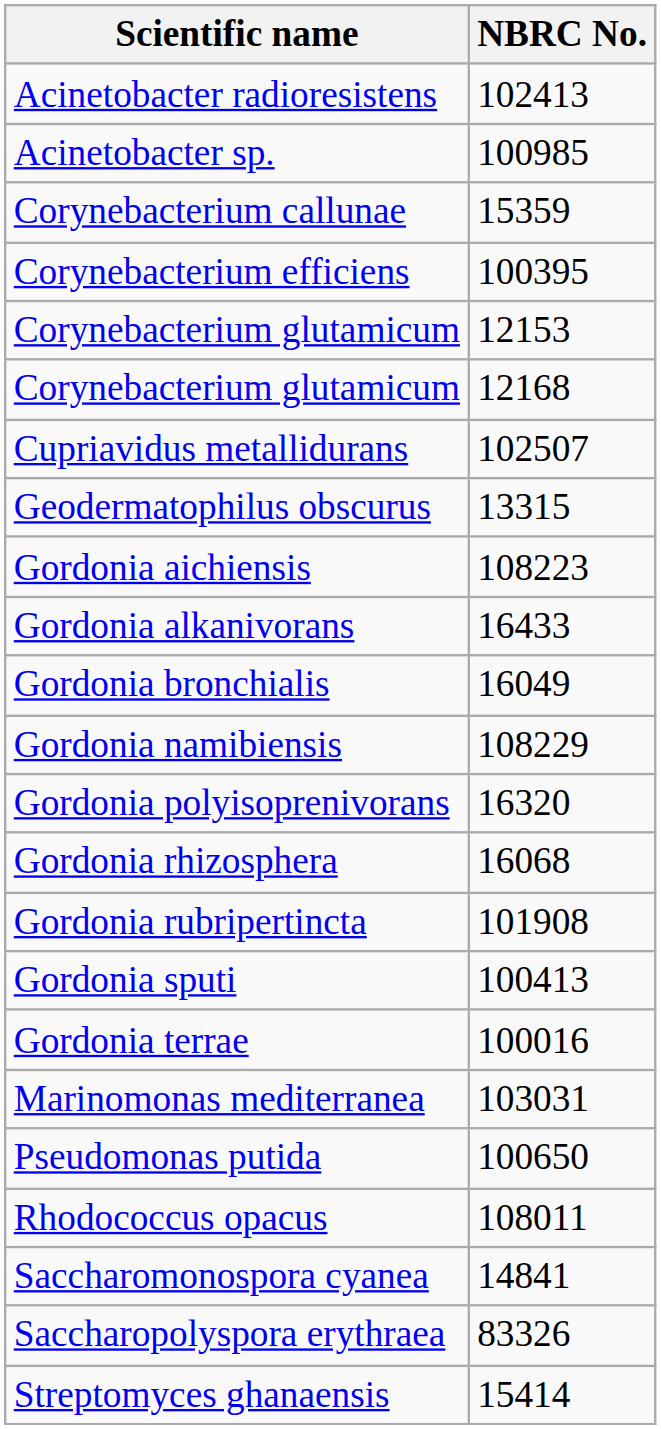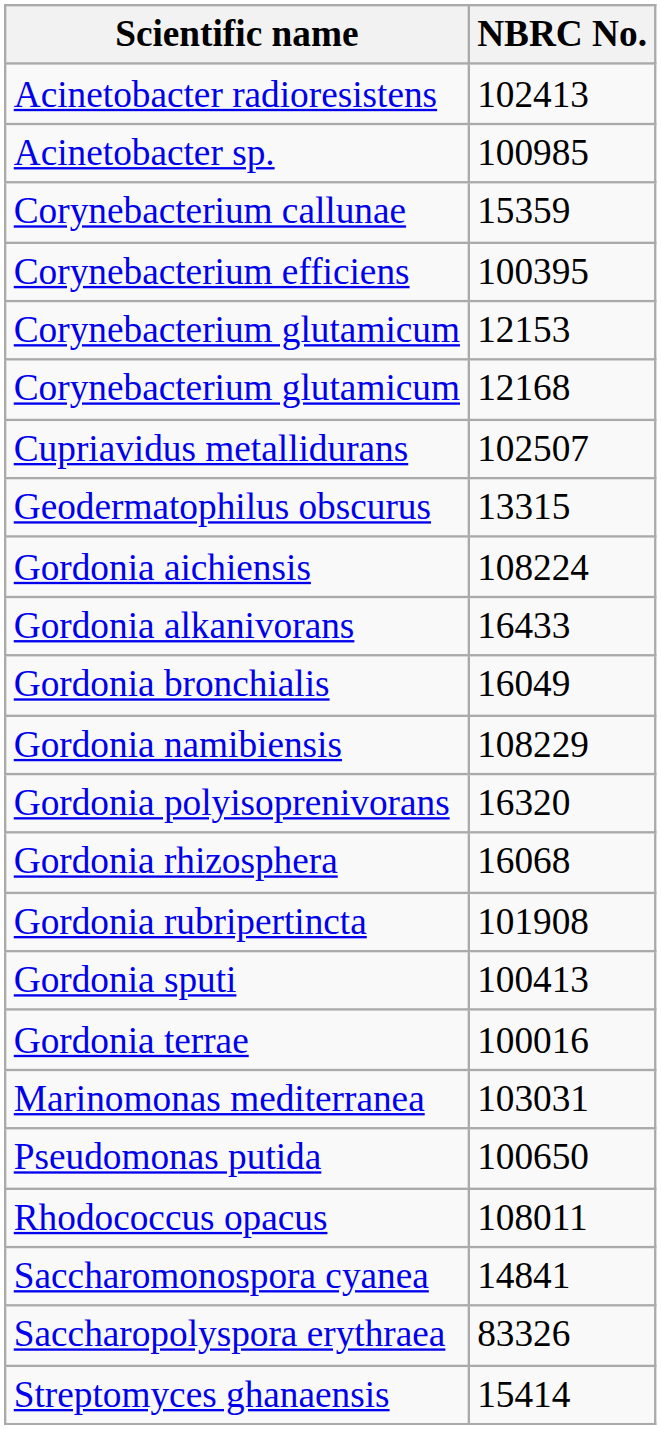(533, 566) 108223 -> (533, 566) 108224
